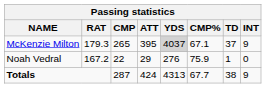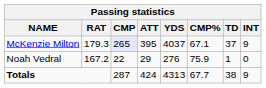(122, 43) no background -> (122, 43) lavender background
(174, 43) lightgrey background -> (174, 43) no background
